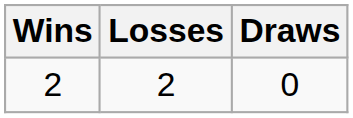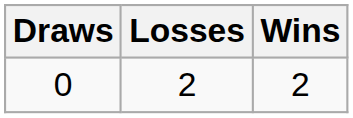columns swapped: (53, 31) <-> (290, 31)
